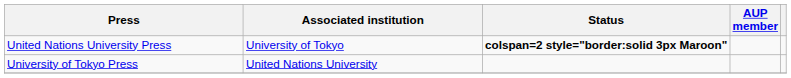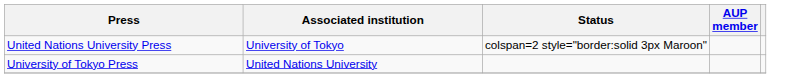(606, 45) bold -> (596, 45) normal
